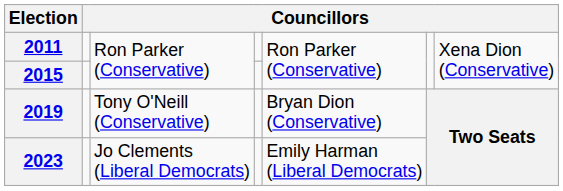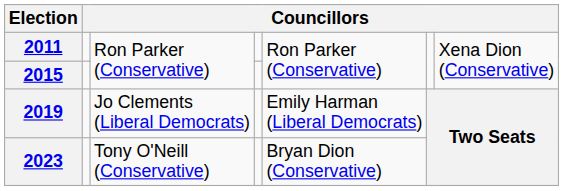(152, 113) Tony O'Neill (Conservative) -> (172, 113) Jo Clements (Liberal Democrats)
(324, 113) Bryan Dion (Conservative) -> (344, 113) Emily Harman (Liberal Democrats)
(172, 161) Jo Clements (Liberal Democrats) -> (152, 161) Tony O'Neill (Conservative)
(344, 161) Emily Harman (Liberal Democrats) -> (324, 161) Bryan Dion (Conservative)
